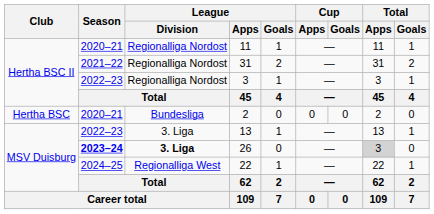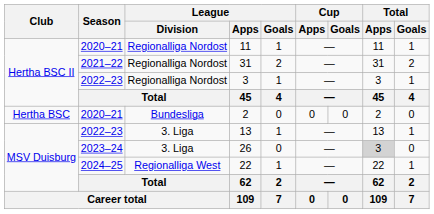(102, 149) bold -> (102, 149) normal
(177, 149) bold -> (177, 149) normal
